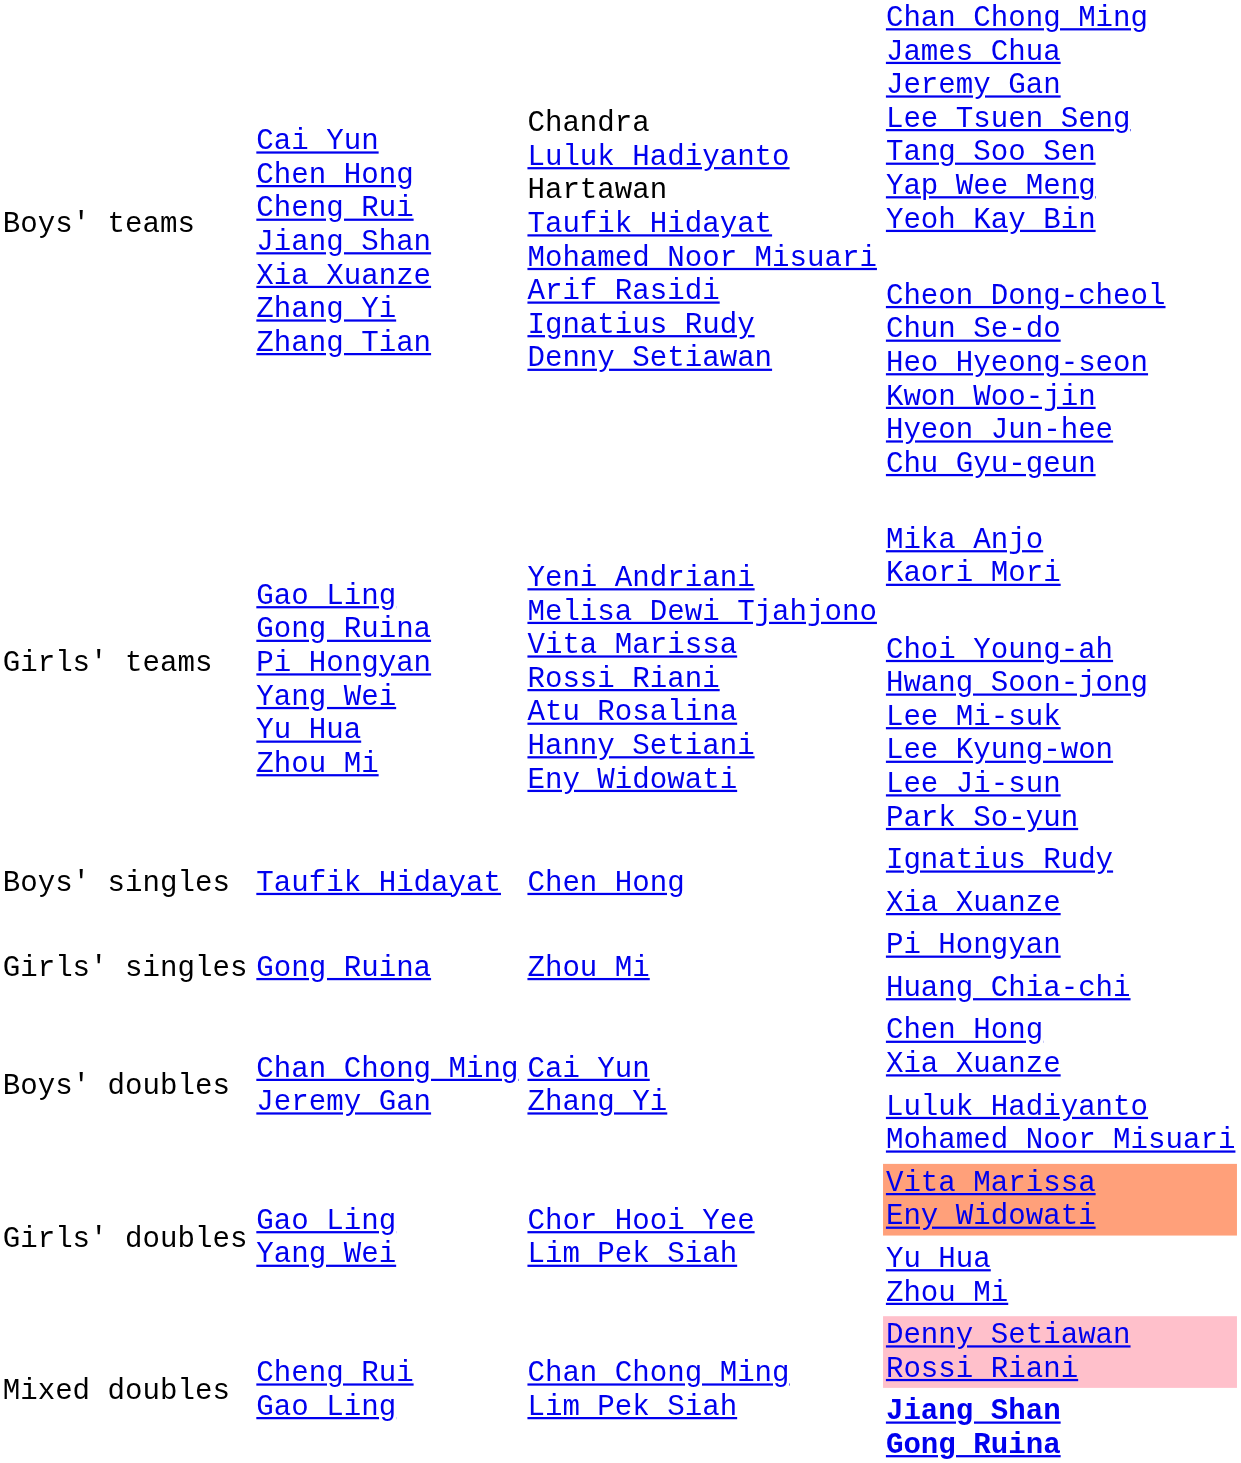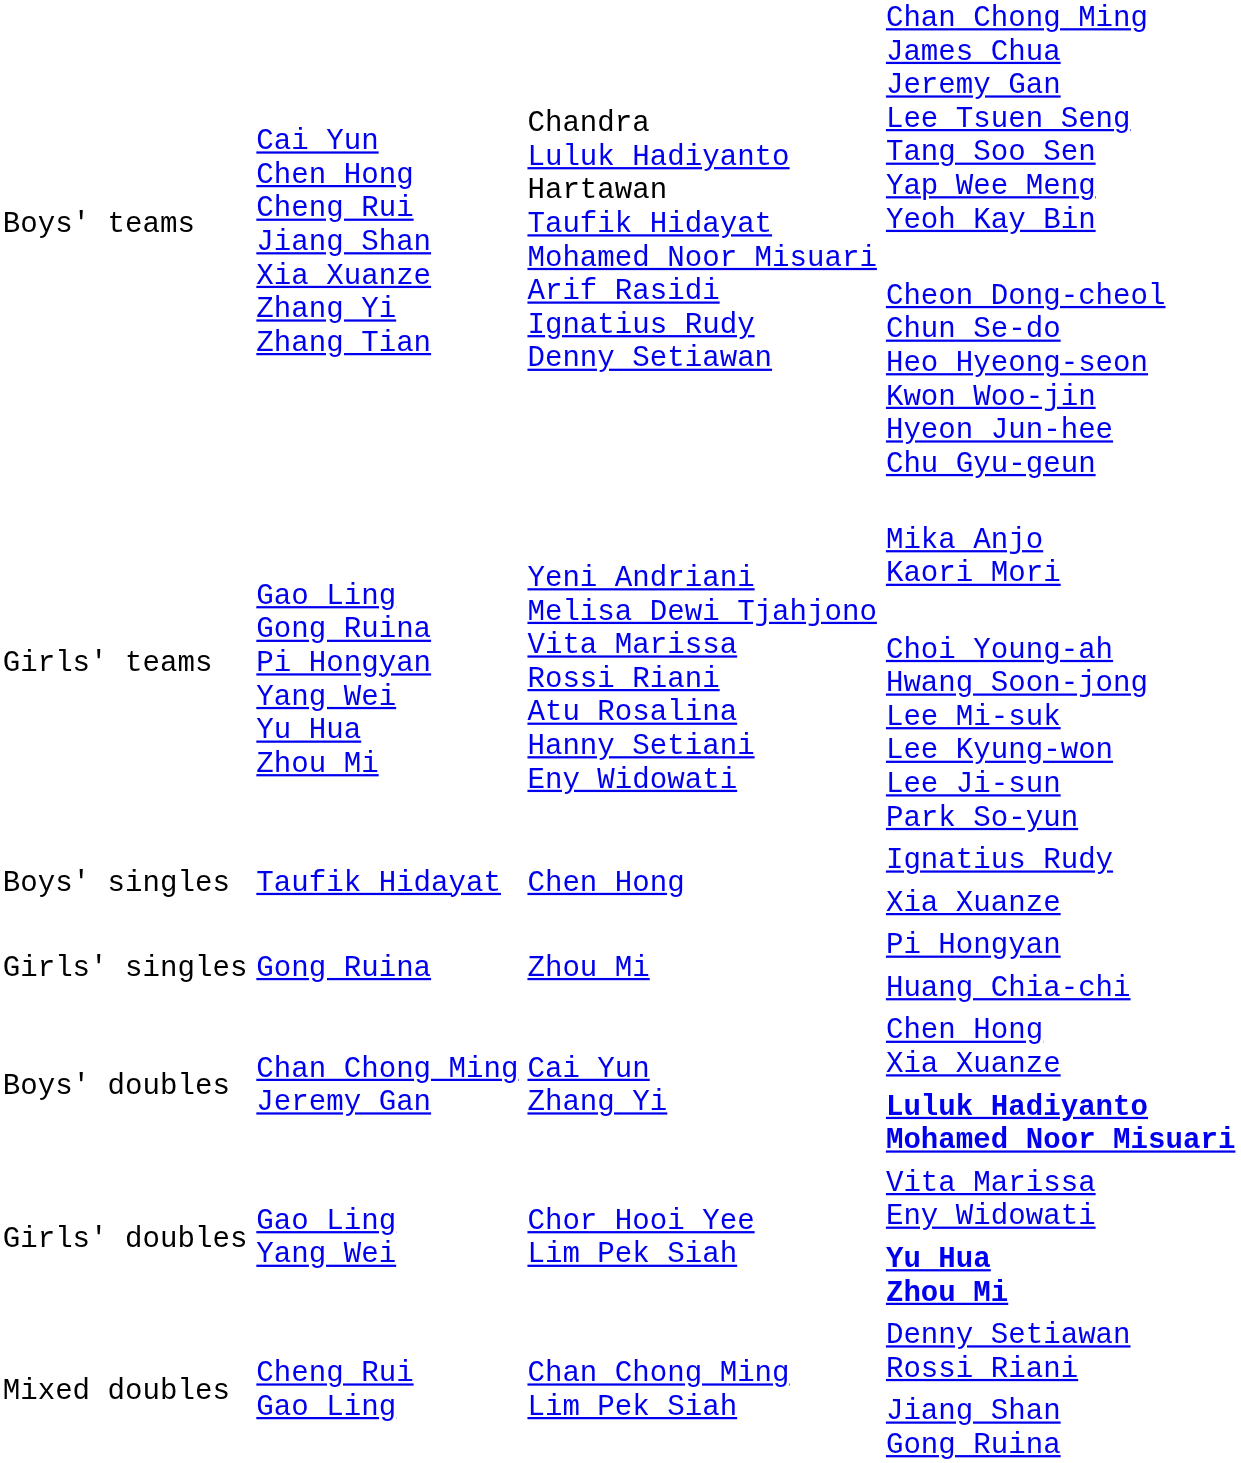(1061, 1124) normal -> (1061, 1124) bold
(991, 1200) lightsalmon background -> (991, 1200) no background
(947, 1276) normal -> (947, 1276) bold
(1008, 1352) pink background -> (1008, 1352) no background
(973, 1428) bold -> (973, 1428) normal
